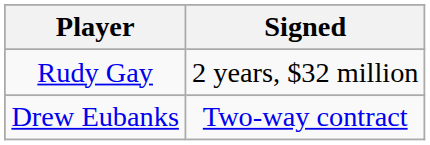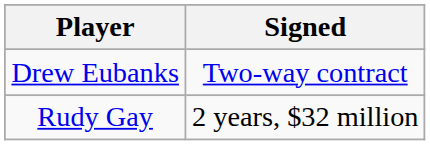rows swapped: (95, 71) <-> (95, 116)
